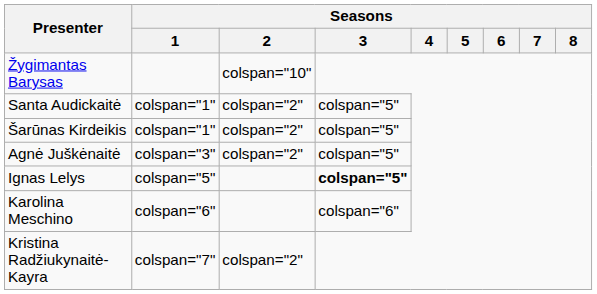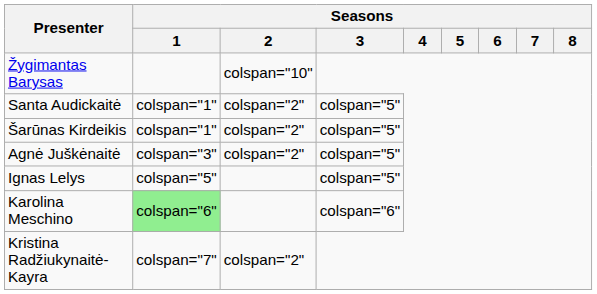(363, 178) bold -> (360, 178) normal
(175, 210) no background -> (176, 210) lightgreen background
